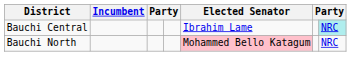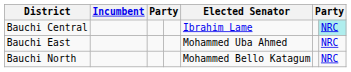+ row: (39, 44)
(247, 44) pink background -> (247, 59) no background
